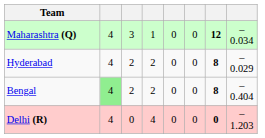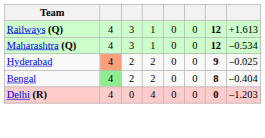+ row: (35, 29)
(242, 35) –0.034 -> (243, 45) –0.534
(111, 63) no background -> (111, 62) lightsalmon background
(216, 63) 8 -> (216, 62) 9
(242, 63) –0.029 -> (243, 62) –0.025
